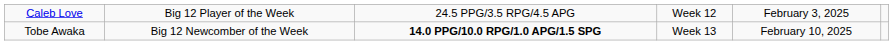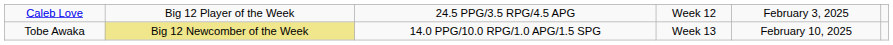(229, 31) no background -> (230, 31) khaki background
(505, 31) bold -> (505, 31) normal
